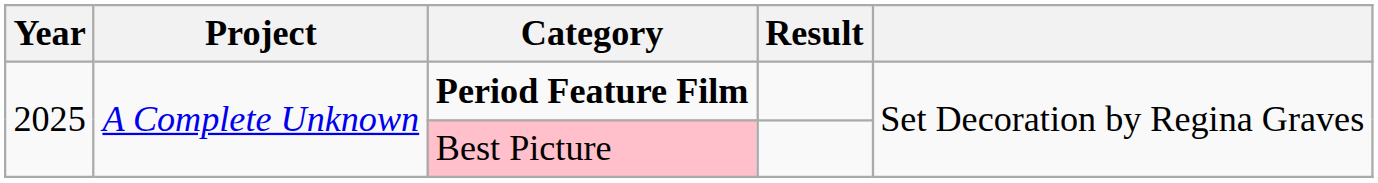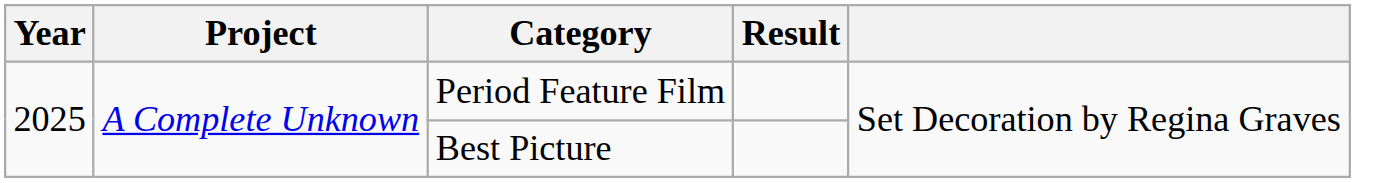(592, 90) bold -> (580, 90) normal
(524, 147) pink background -> (524, 147) no background
